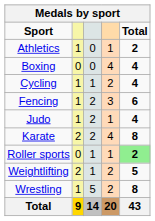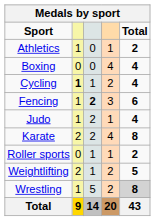(78, 84) normal -> (78, 84) bold
(93, 101) normal -> (93, 101) bold
(135, 154) lightgreen background -> (135, 154) no background
(135, 189) no background -> (135, 189) lightgrey background
